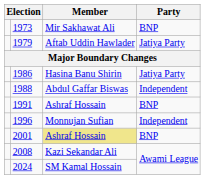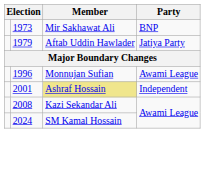- row: (22, 74)
- row: (22, 89)
- row: (22, 105)
(163, 120) Independent -> (169, 74) Awami League
(149, 136) BNP -> (163, 89) Independent
